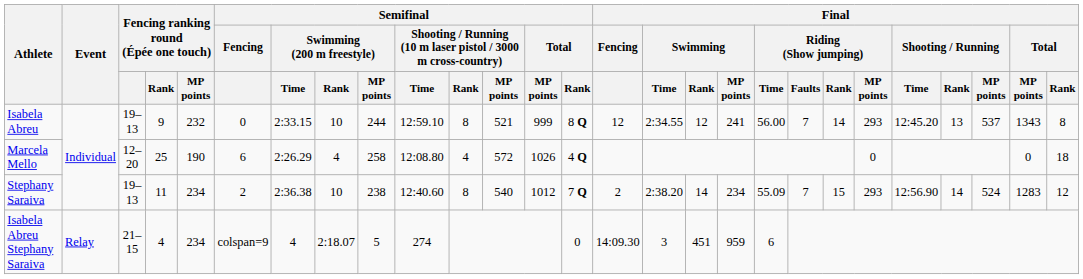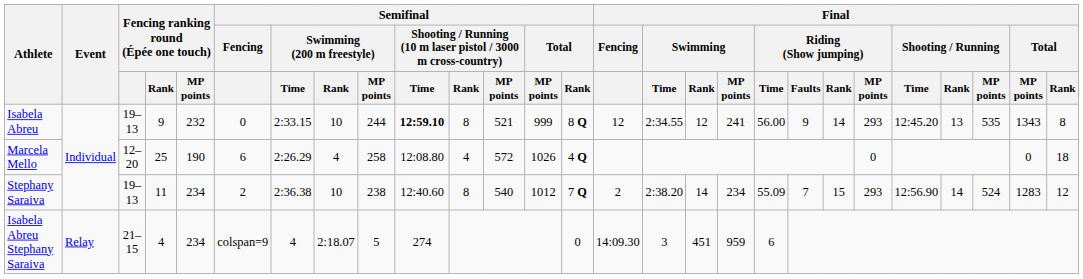(422, 122) normal -> (422, 122) bold
(805, 122) 7 -> (806, 122) 9
(991, 122) 537 -> (991, 122) 535
